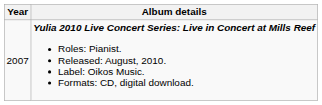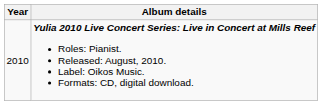(18, 60) 2007 -> (18, 60) 2010
